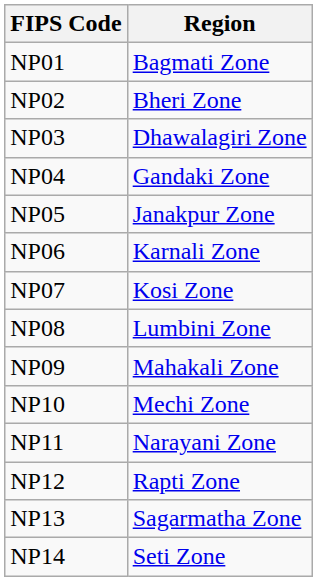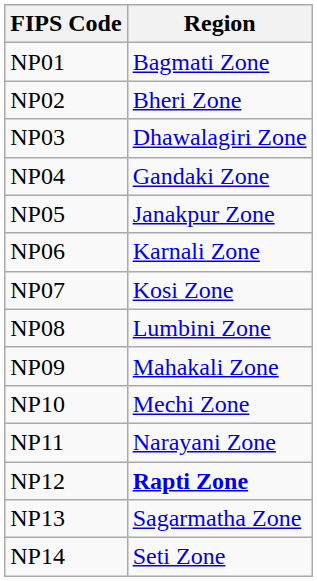(186, 480) normal -> (190, 480) bold
